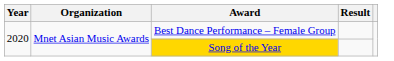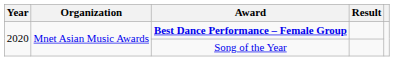(245, 30) normal -> (250, 30) bold
(245, 47) gold background -> (250, 47) no background
